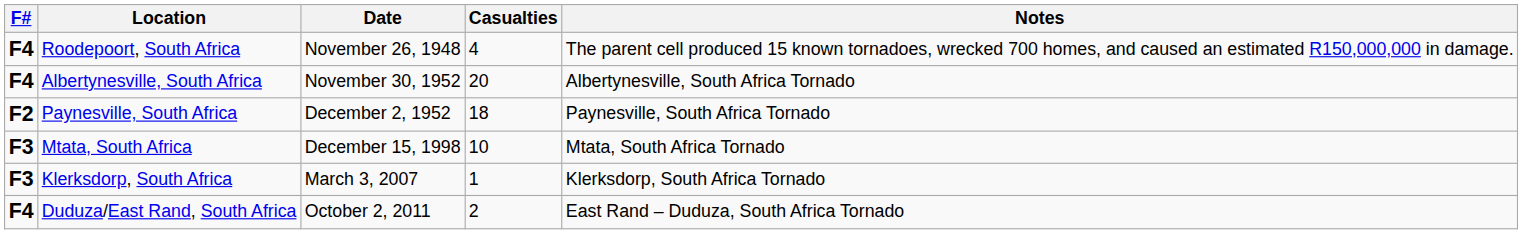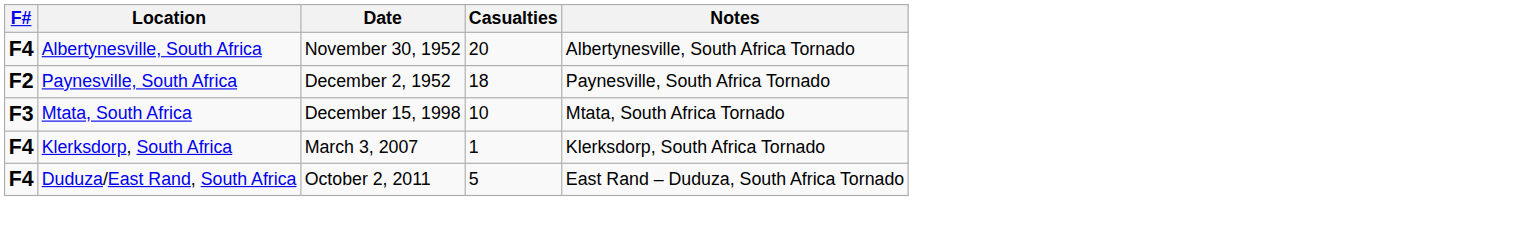- row: (141, 48)
(21, 179) F3 -> (21, 146) F4
(474, 212) 2 -> (474, 179) 5
